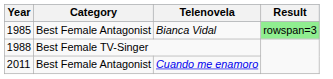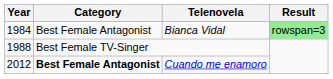(19, 30) 1985 -> (19, 30) 1984
(19, 64) 2011 -> (19, 64) 2012
(94, 64) normal -> (98, 64) bold
